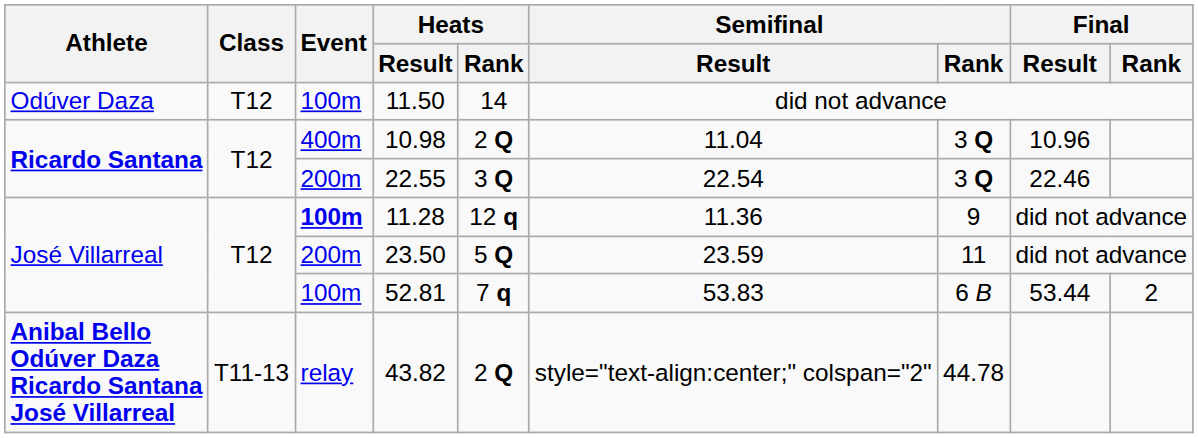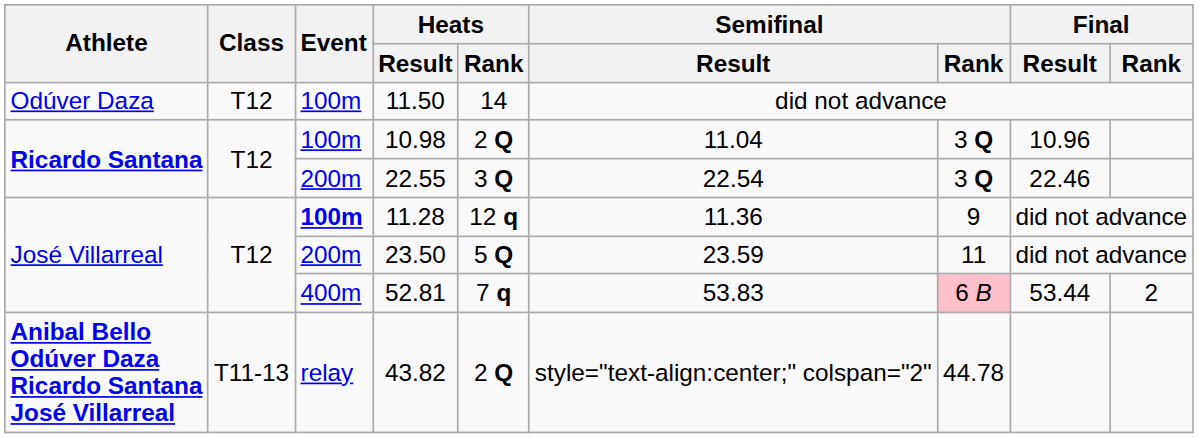(331, 140) 400m -> (331, 140) 100m
(331, 294) 100m -> (331, 294) 400m
(974, 294) no background -> (974, 294) pink background
